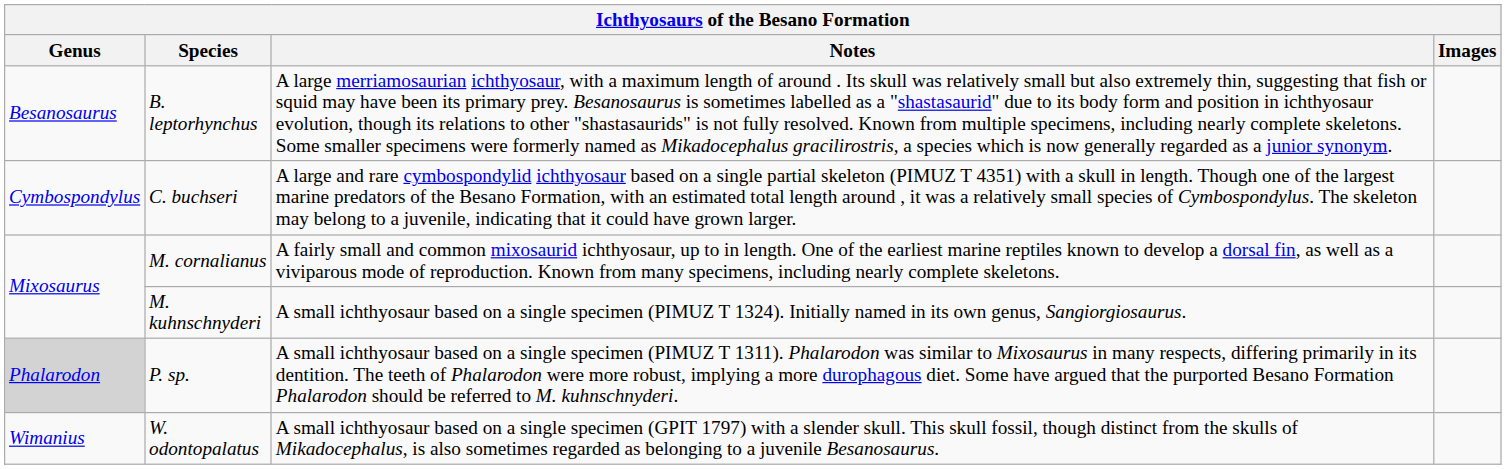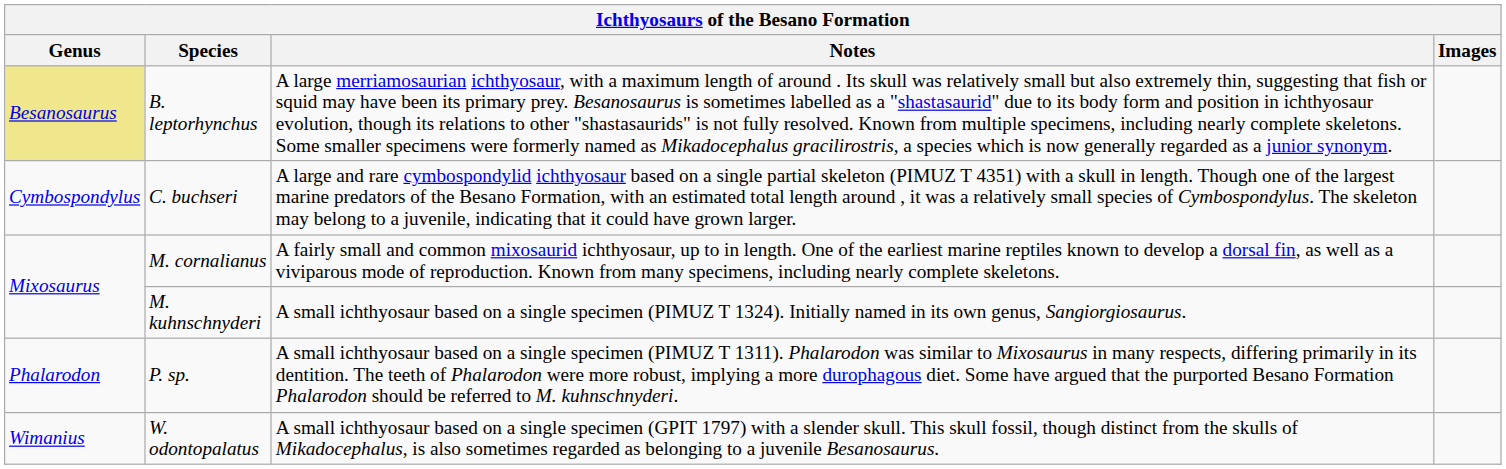(63, 113) no background -> (63, 113) khaki background
(55, 375) lightgrey background -> (55, 375) no background
